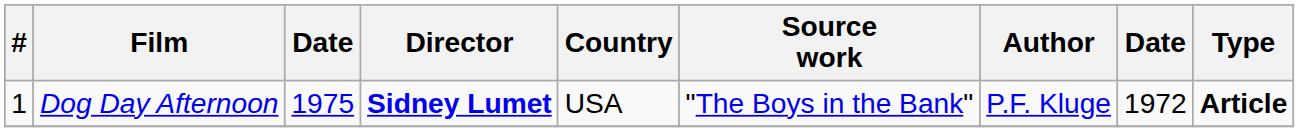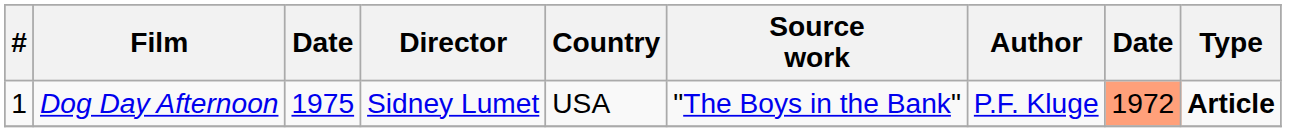(459, 103) bold -> (453, 103) normal
(1155, 103) no background -> (1143, 103) lightsalmon background
